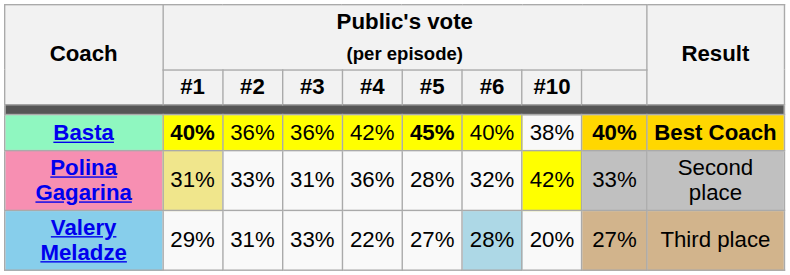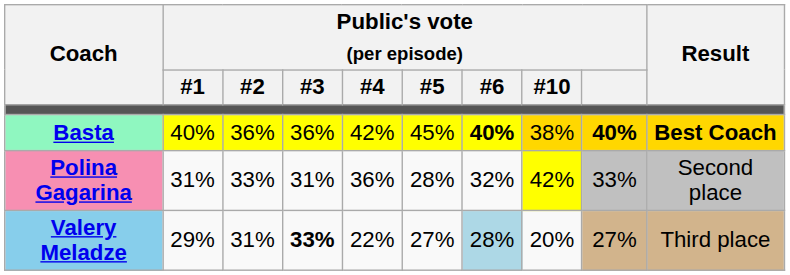(193, 132) bold -> (193, 132) normal
(432, 132) bold -> (432, 132) normal
(492, 132) normal -> (492, 132) bold
(552, 132) no background -> (552, 132) gold background
(193, 180) khaki background -> (193, 180) no background
(312, 240) normal -> (312, 240) bold
